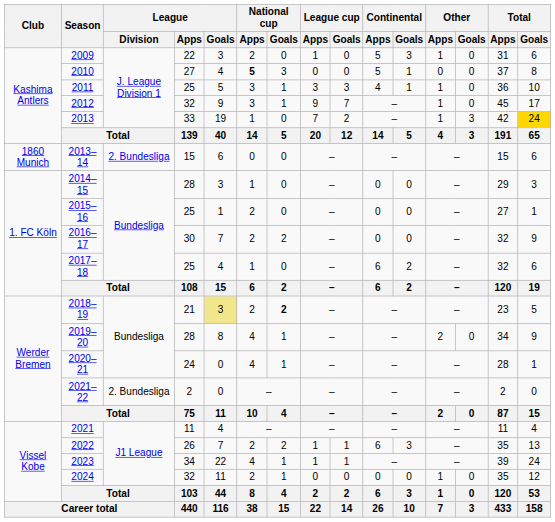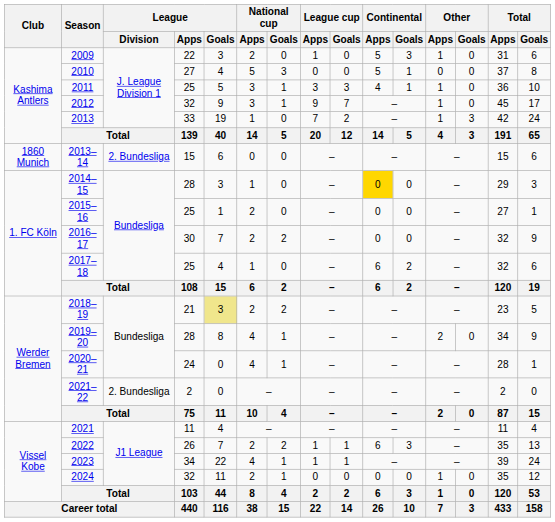(252, 71) bold -> (252, 71) normal
(534, 119) gold background -> (534, 119) no background
(378, 184) no background -> (378, 184) gold background
(284, 310) bold -> (284, 310) normal
